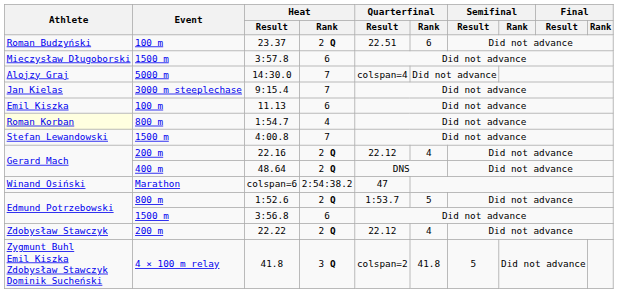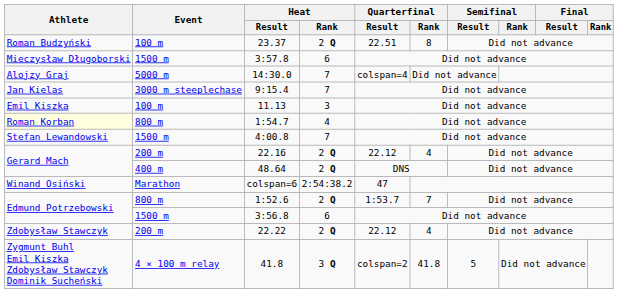(429, 42) 6 -> (429, 42) 8
(327, 105) 6 -> (327, 105) 3
(429, 200) 5 -> (429, 200) 7
